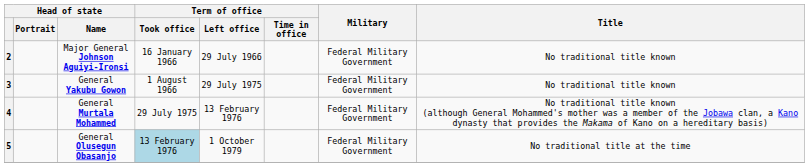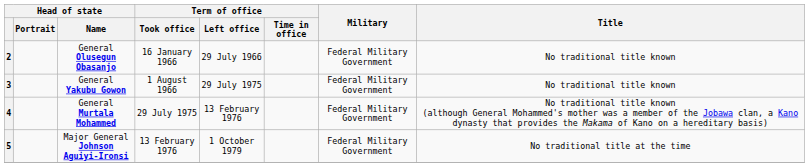(96, 57) Major General Johnson Aguiyi-Ironsi -> (96, 57) General Olusegun Obasanjo
(96, 146) General Olusegun Obasanjo -> (96, 146) Major General Johnson Aguiyi-Ironsi
(167, 146) lightblue background -> (167, 146) no background
